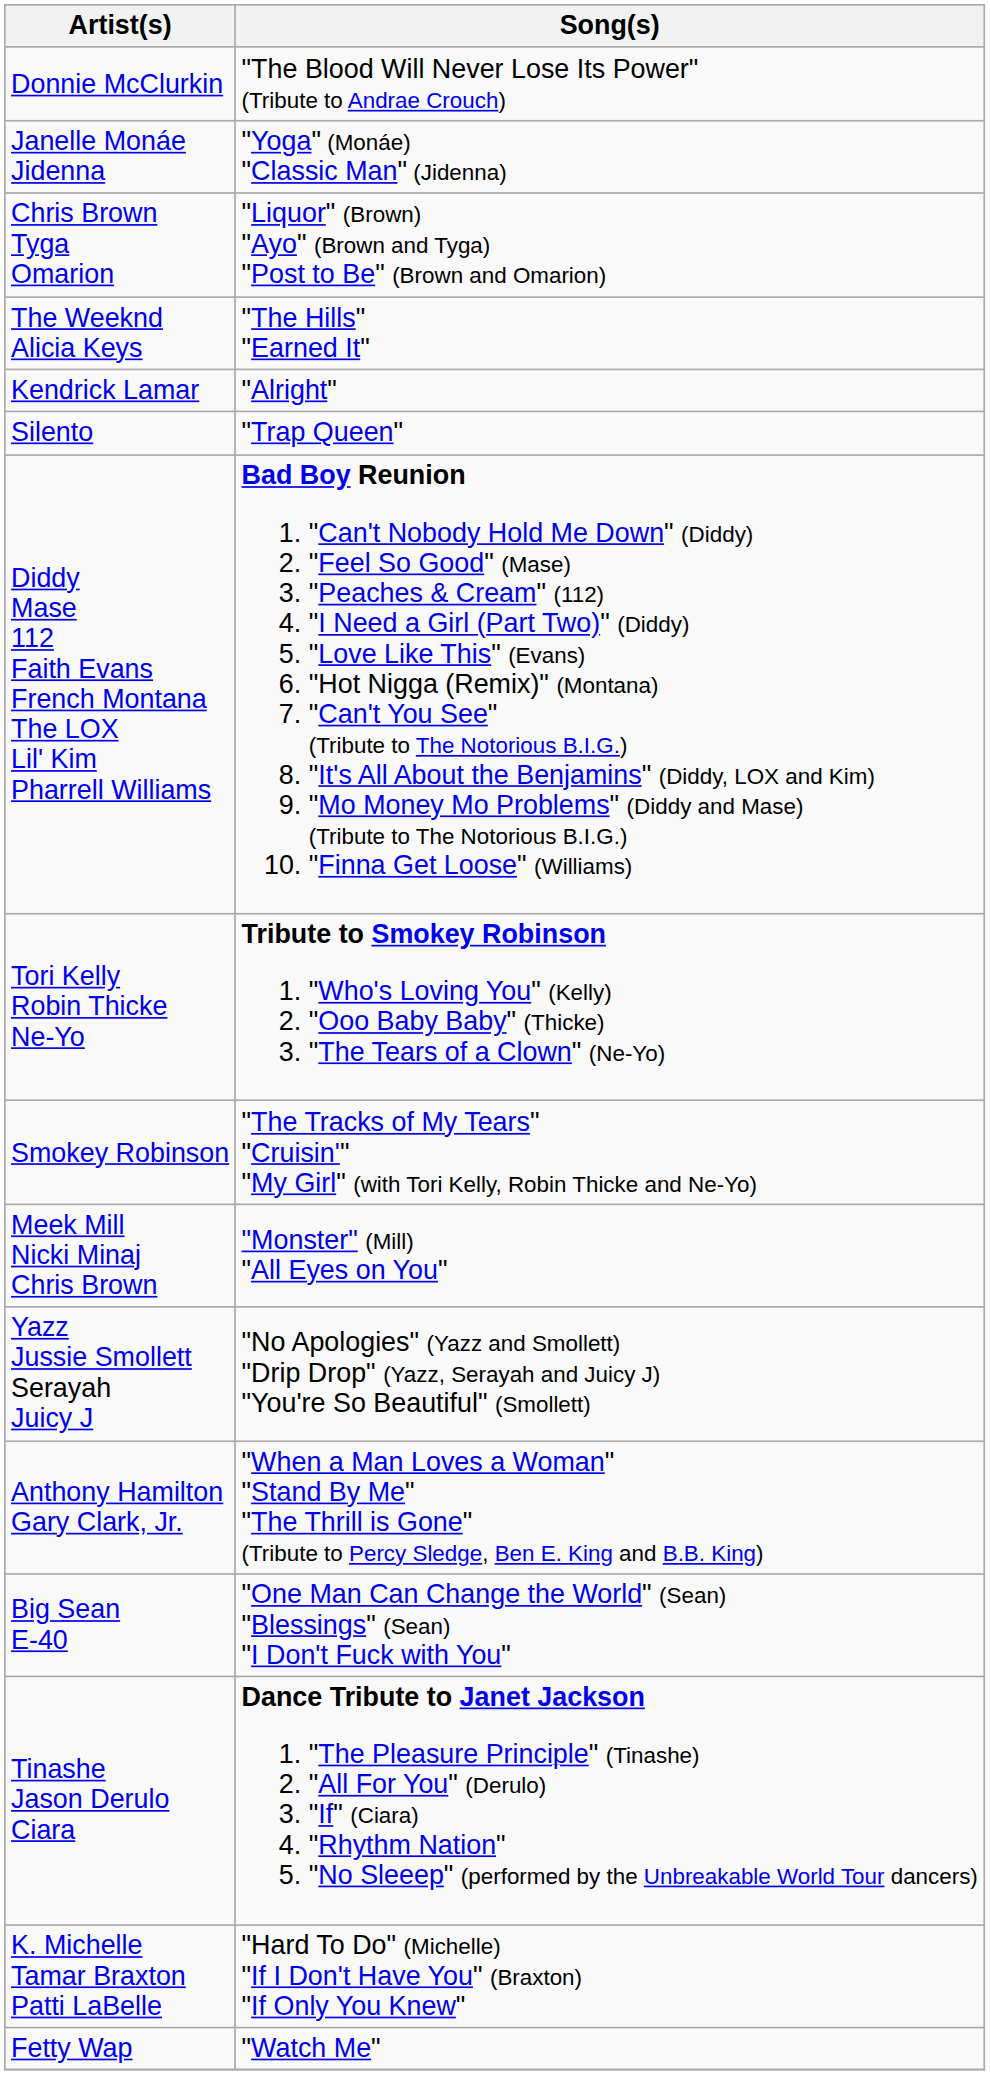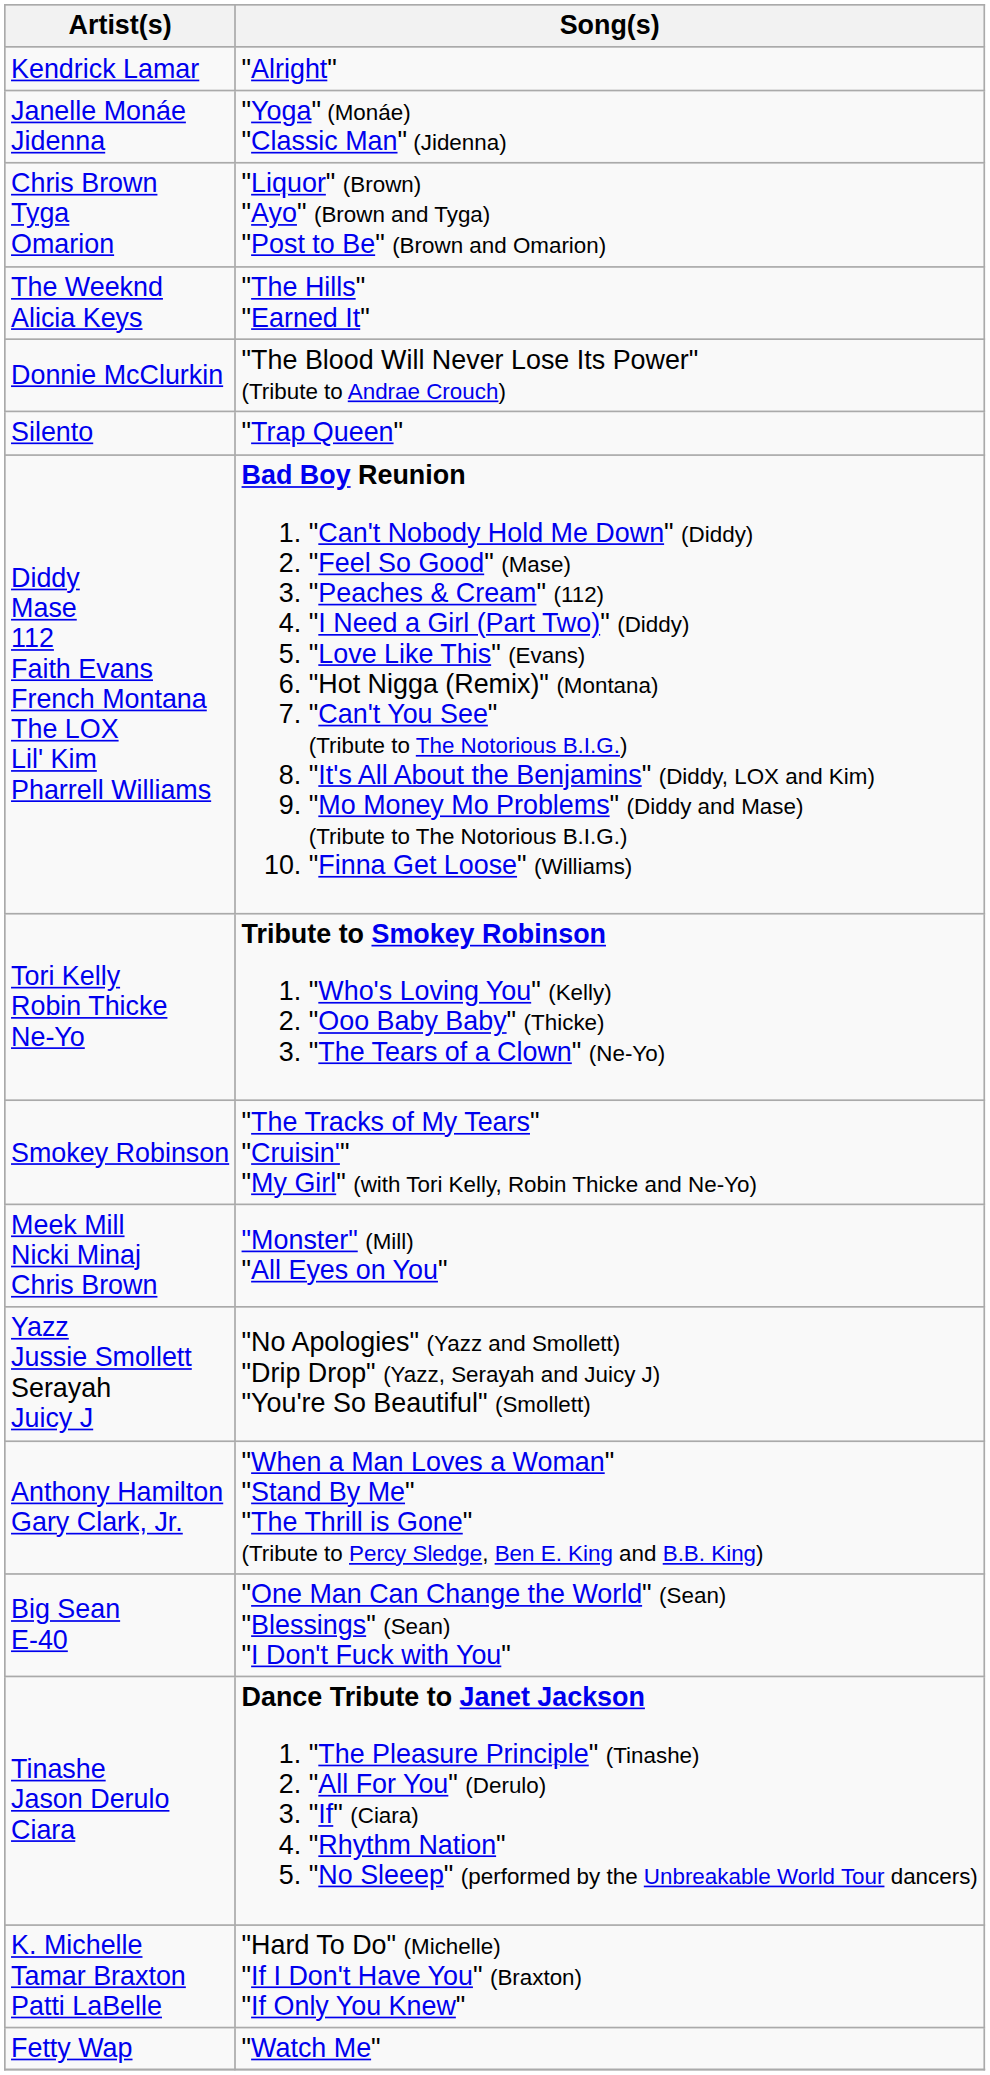rows swapped: (105, 390) <-> (117, 83)
